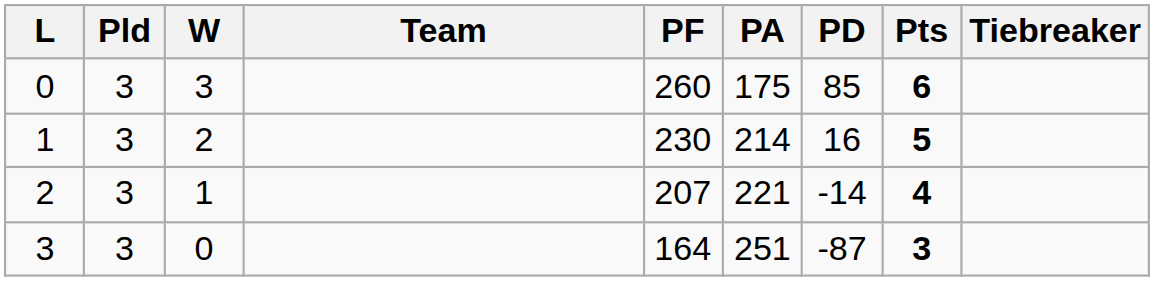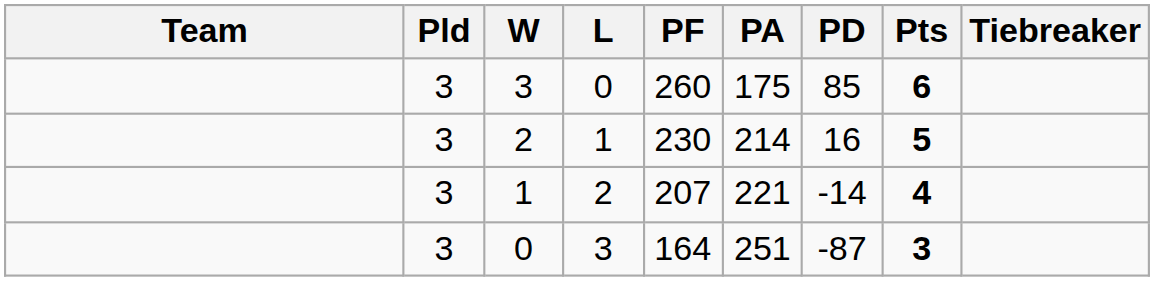columns swapped: (443, 31) <-> (45, 31)
